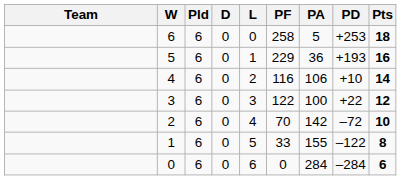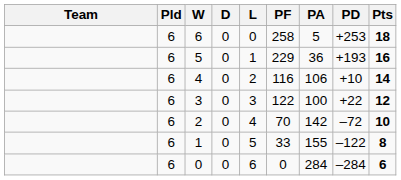columns swapped: (198, 15) <-> (171, 15)
